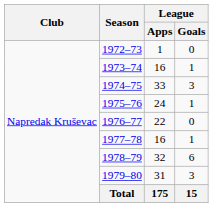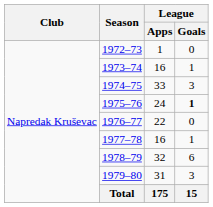(191, 103) normal -> (191, 103) bold
